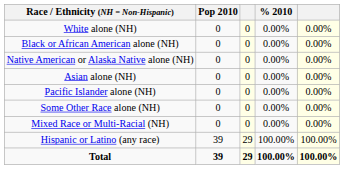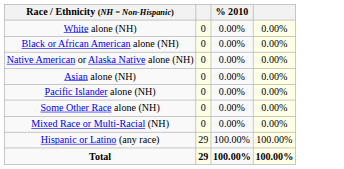- column: (218, 12)
